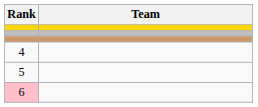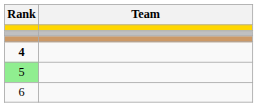(22, 52) normal -> (22, 52) bold
(22, 72) no background -> (22, 72) lightgreen background
(22, 92) pink background -> (22, 92) no background
